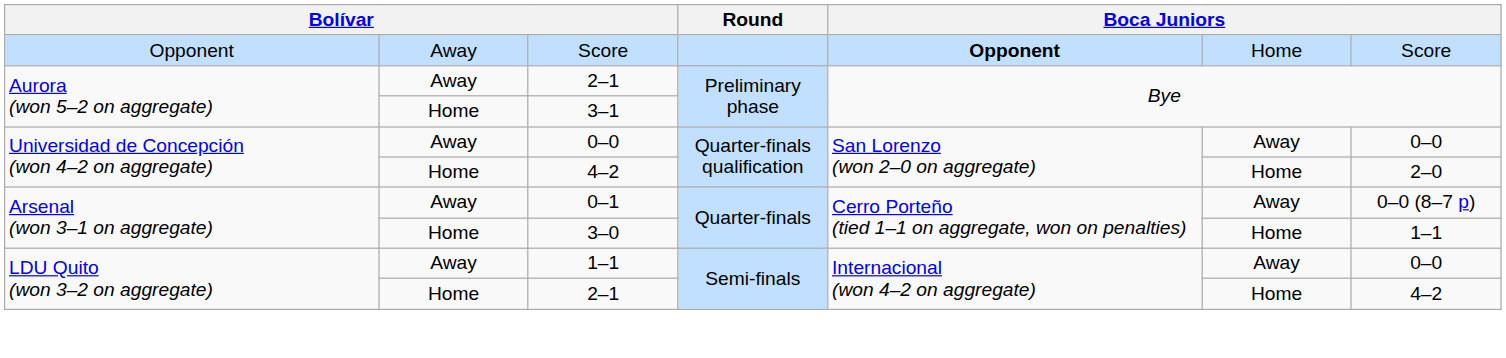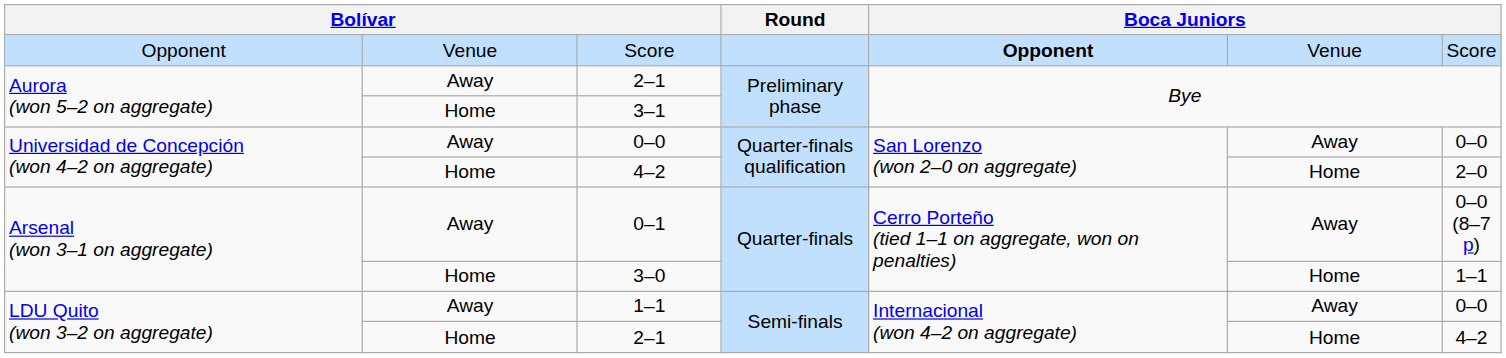(454, 50) Away -> (470, 50) Venue
(1277, 50) Home -> (1335, 50) Venue
